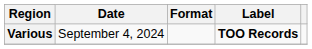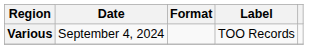(258, 34) bold -> (256, 34) normal
